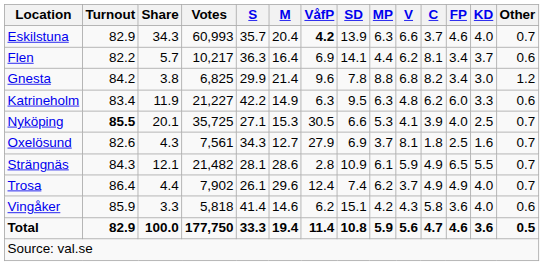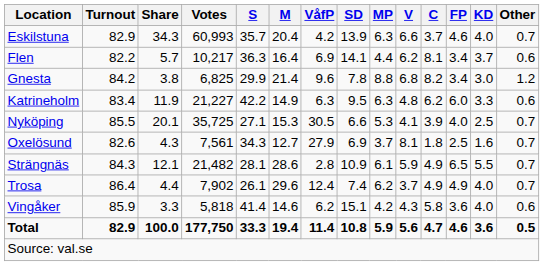(325, 36) bold -> (325, 36) normal
(122, 121) bold -> (122, 121) normal
